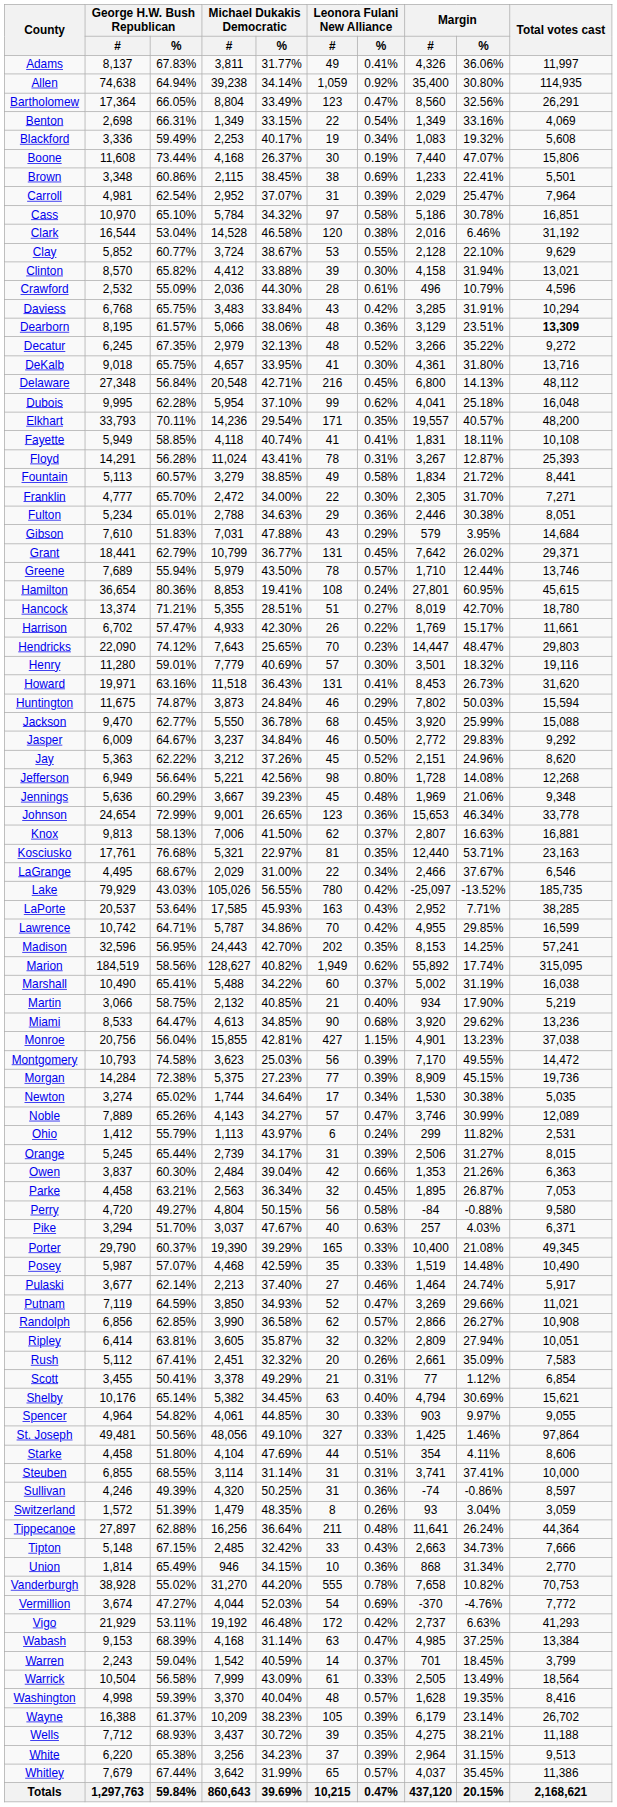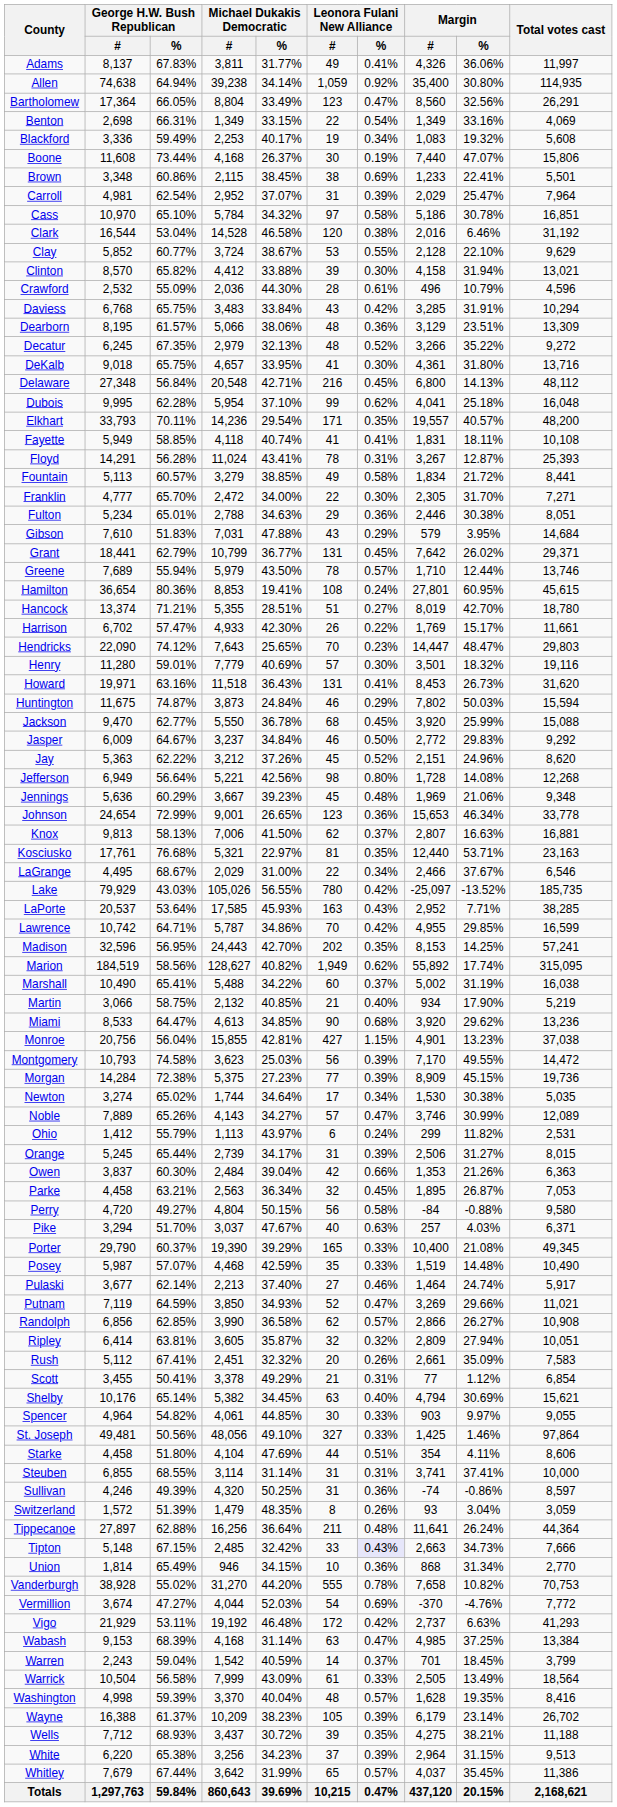(561, 327) bold -> (561, 327) normal
(381, 1548) no background -> (381, 1548) lavender background
